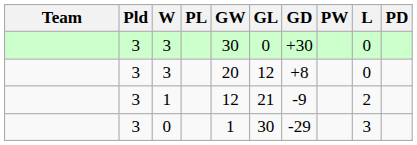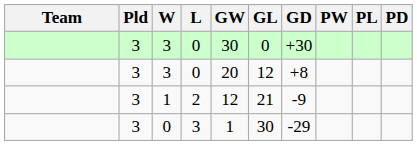columns swapped: (367, 18) <-> (196, 18)
